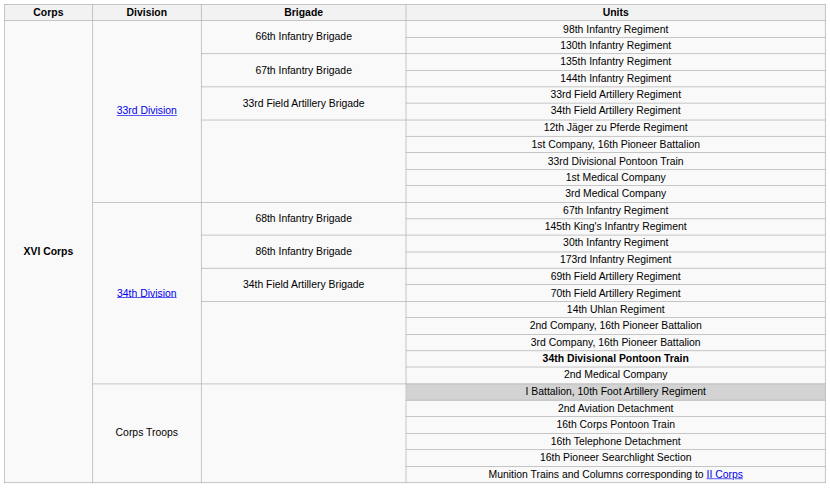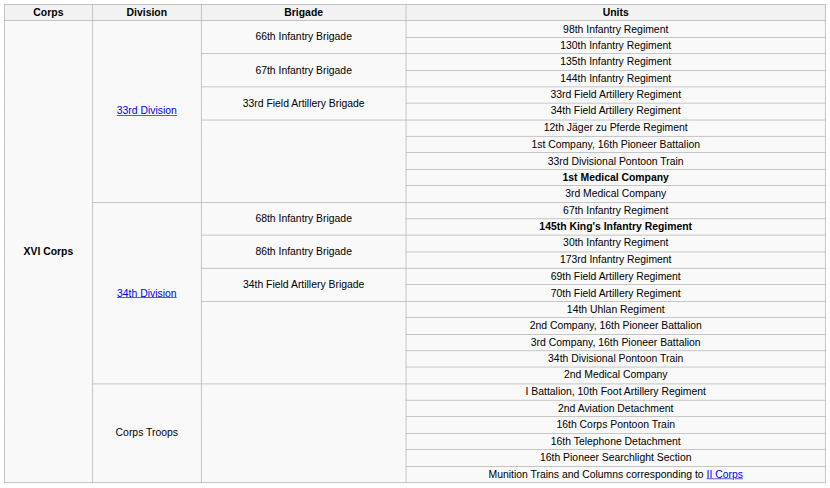(616, 177) normal -> (616, 177) bold
(616, 227) normal -> (616, 227) bold
(616, 359) bold -> (616, 359) normal
(616, 392) lightgrey background -> (616, 392) no background
